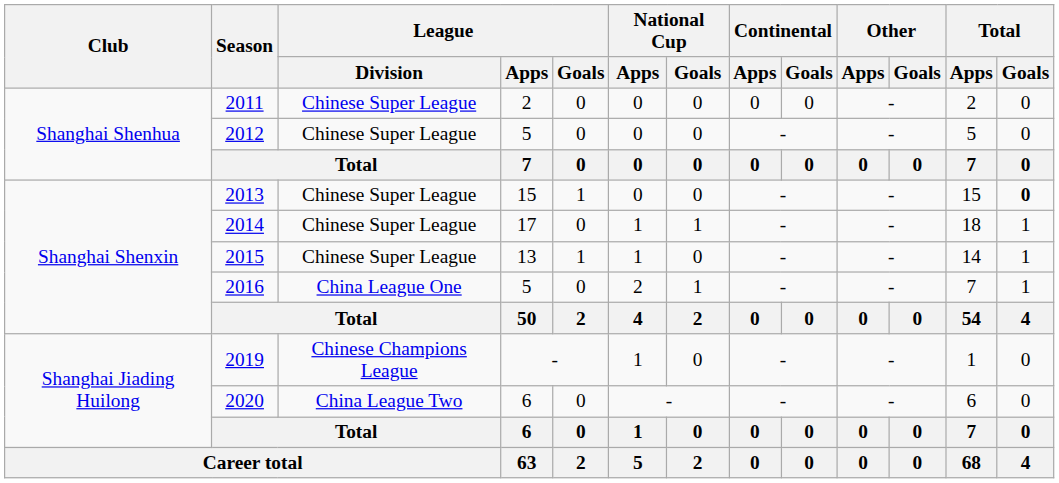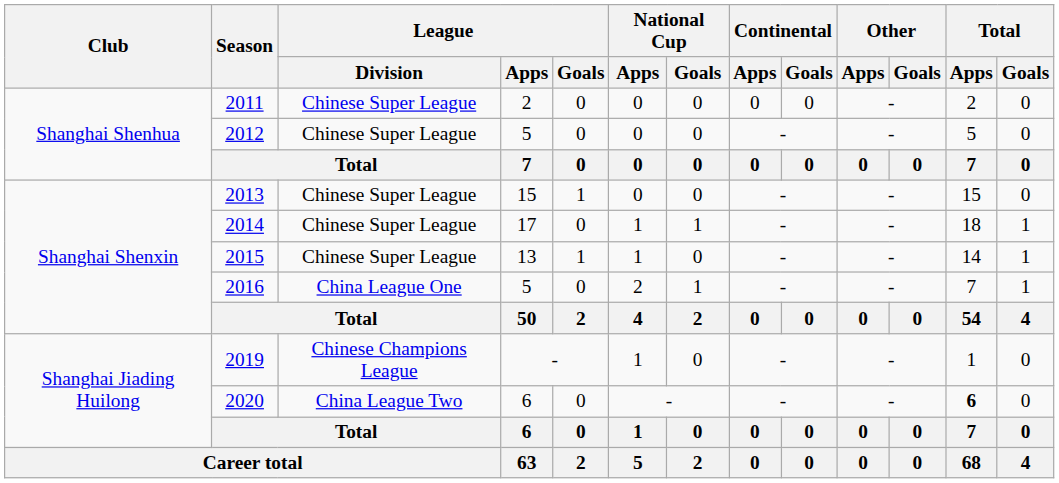(1026, 195) bold -> (1026, 195) normal
(971, 401) normal -> (971, 401) bold
